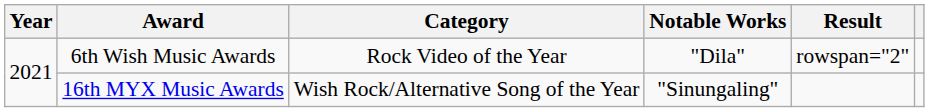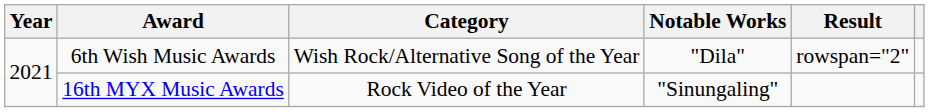(466, 55) Rock Video of the Year -> (466, 55) Wish Rock/Alternative Song of the Year
(466, 89) Wish Rock/Alternative Song of the Year -> (466, 89) Rock Video of the Year
